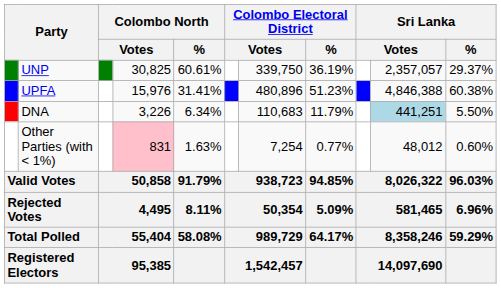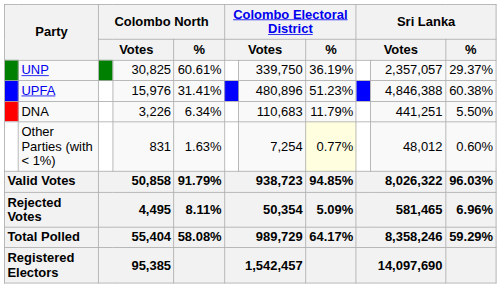(419, 111) lightblue background -> (419, 111) no background
(160, 146) pink background -> (160, 146) no background
(335, 146) no background -> (335, 146) lightyellow background
